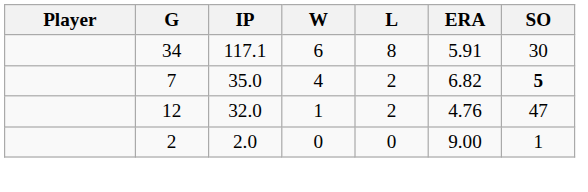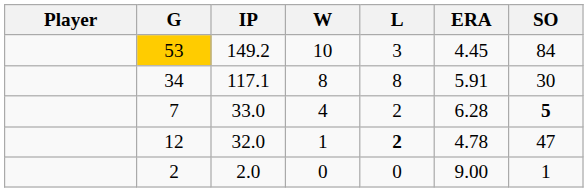+ row: (174, 50)
(318, 50) 6 -> (323, 80) 8
(245, 80) 35.0 -> (248, 111) 33.0
(465, 80) 6.82 -> (471, 111) 6.28
(392, 111) normal -> (397, 141) bold
(465, 111) 4.76 -> (471, 141) 4.78
